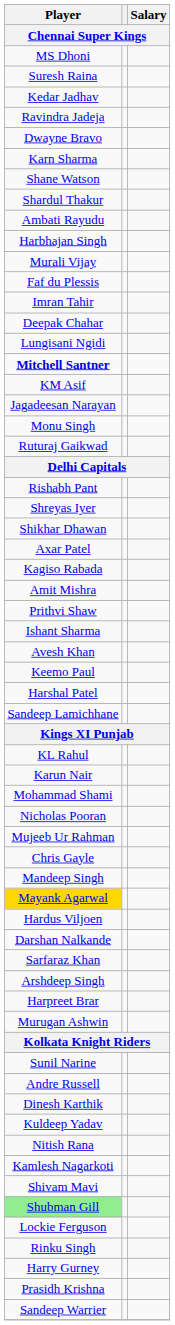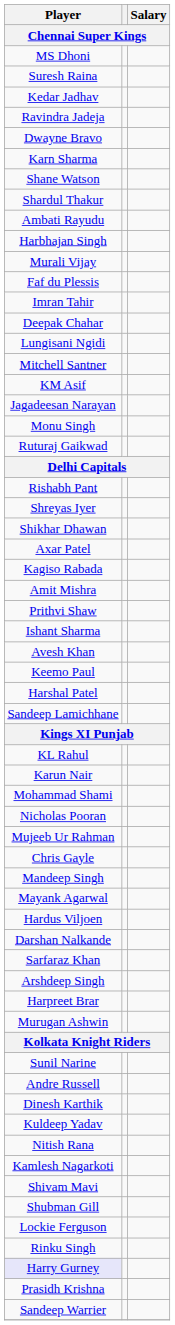(63, 364) bold -> (63, 364) normal
(63, 898) gold background -> (63, 898) no background
(63, 1206) lightgreen background -> (63, 1206) no background
(63, 1268) no background -> (63, 1268) lavender background
